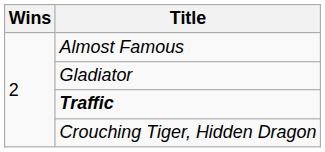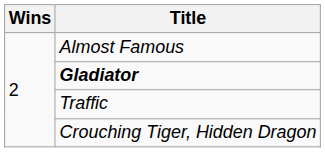(96, 75) normal -> (99, 75) bold
(87, 103) bold -> (84, 103) normal
